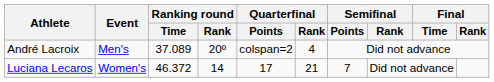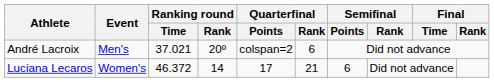(173, 50) 37.089 -> (173, 50) 37.021
(312, 50) 4 -> (312, 50) 6
(347, 68) 7 -> (347, 68) 6
